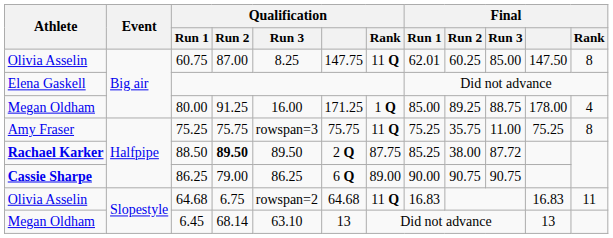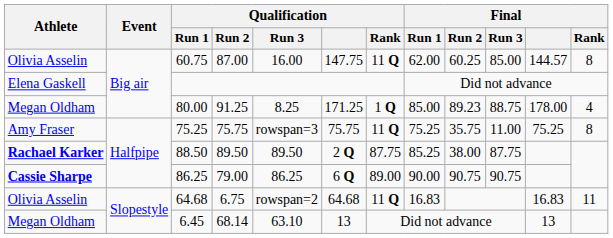(287, 61) 8.25 -> (287, 61) 16.00
(424, 61) 62.01 -> (424, 61) 62.00
(548, 61) 147.50 -> (548, 61) 144.57
(287, 107) 16.00 -> (287, 107) 8.25
(465, 107) 89.25 -> (465, 107) 89.23
(232, 153) bold -> (232, 153) normal
(505, 153) 87.72 -> (505, 153) 87.75
